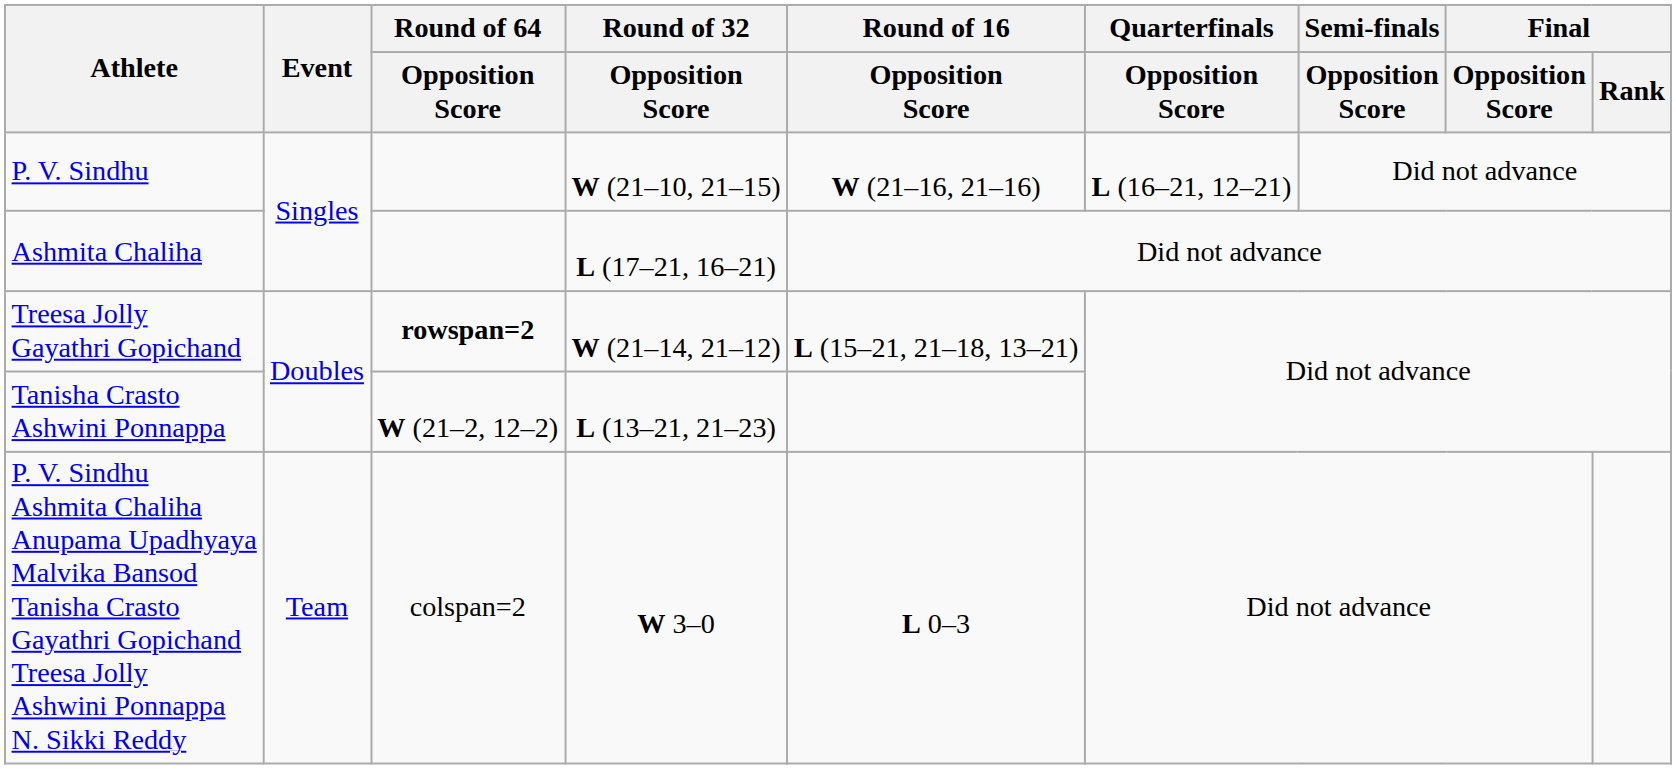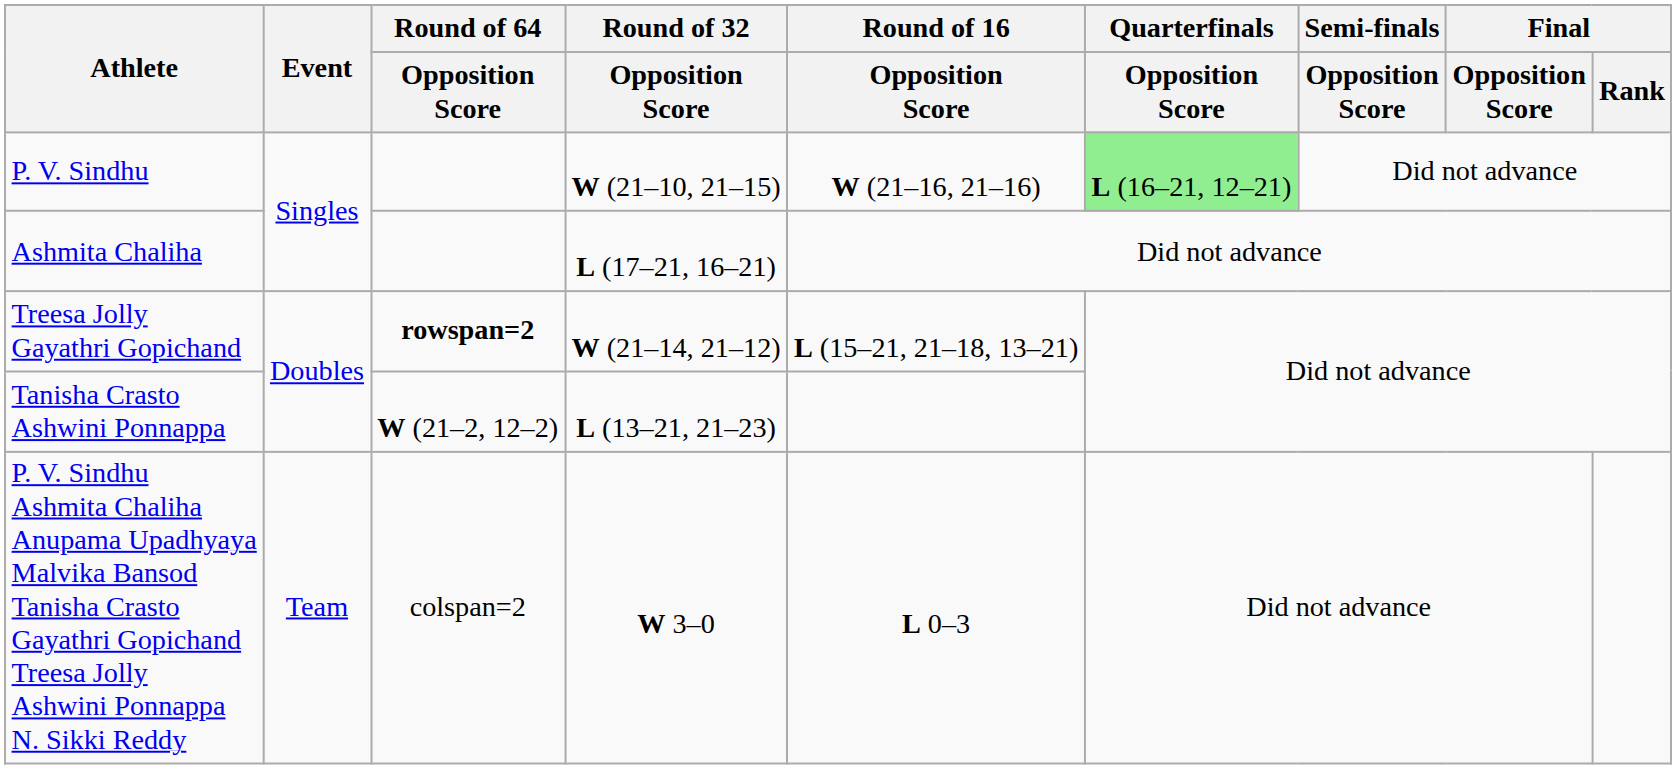(1191, 187) no background -> (1191, 187) lightgreen background
